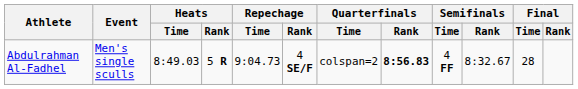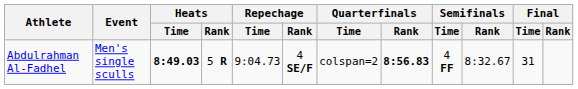(176, 62) normal -> (176, 62) bold
(528, 62) 28 -> (528, 62) 31
